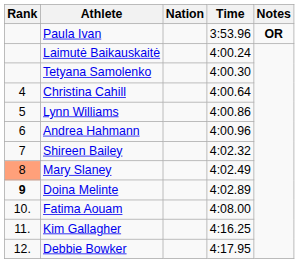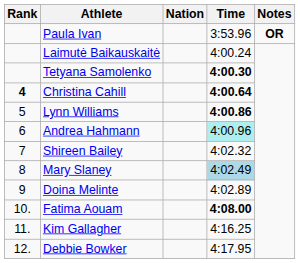(230, 72) normal -> (231, 72) bold
(22, 92) normal -> (22, 92) bold
(230, 92) normal -> (231, 92) bold
(230, 111) normal -> (231, 111) bold
(230, 131) no background -> (231, 131) paleturquoise background
(22, 170) lightsalmon background -> (22, 170) no background
(230, 170) no background -> (231, 170) lightblue background
(22, 190) bold -> (22, 190) normal
(230, 209) normal -> (231, 209) bold
